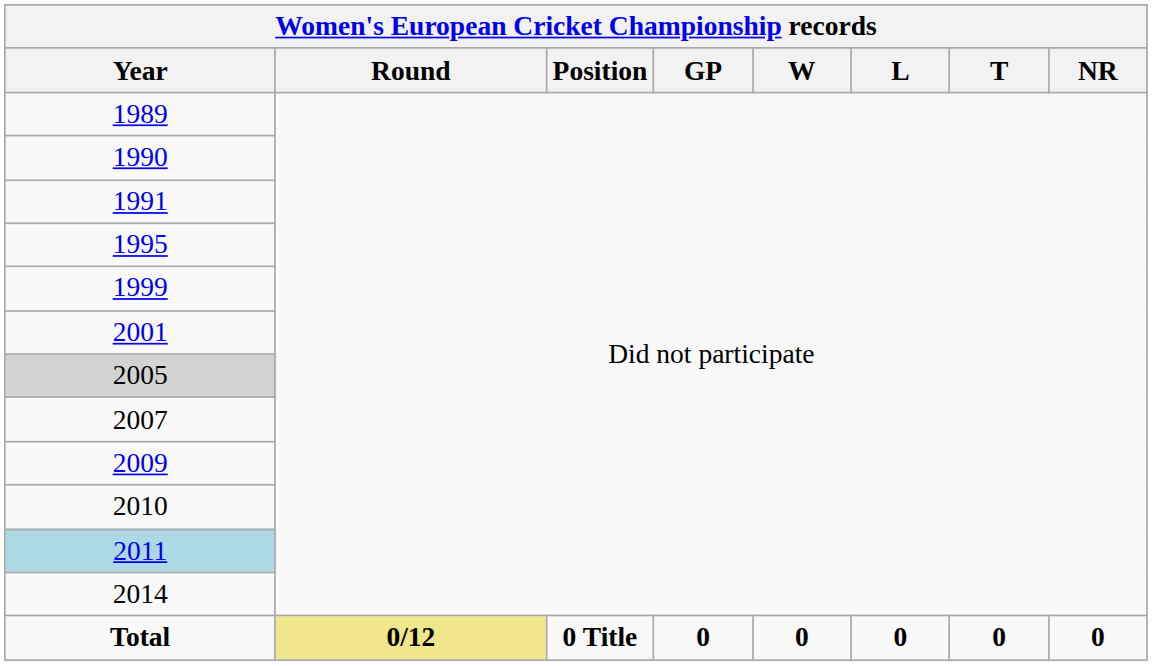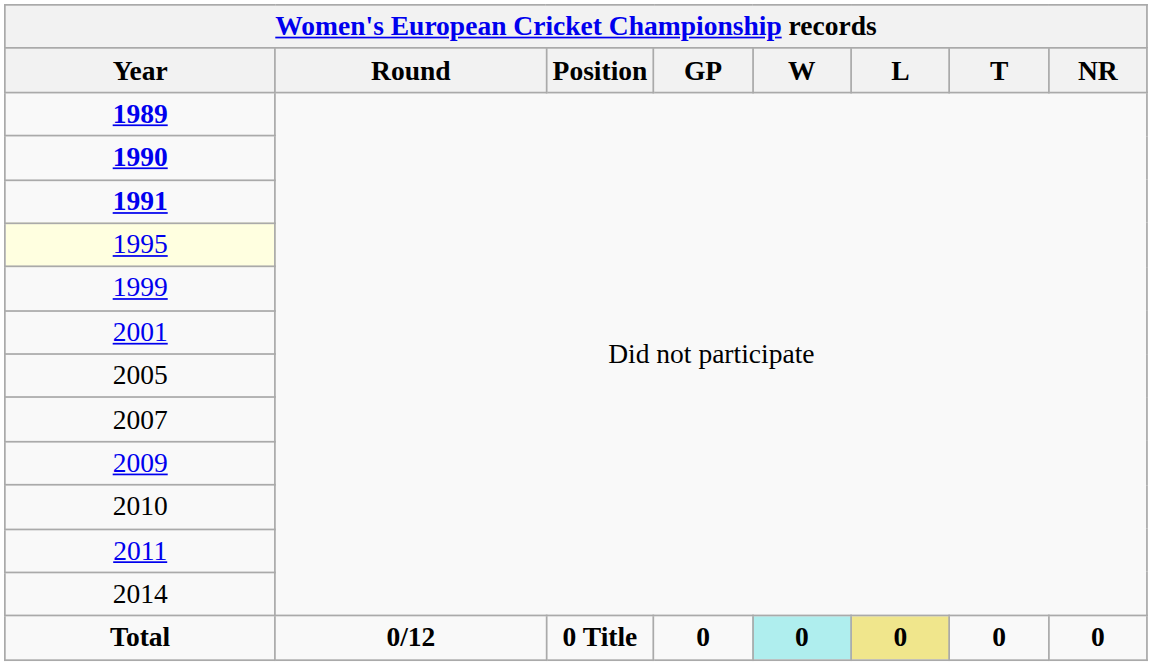(140, 113) normal -> (140, 113) bold
(140, 157) normal -> (140, 157) bold
(140, 200) normal -> (140, 200) bold
(140, 244) no background -> (140, 244) lightyellow background
(140, 375) lightgrey background -> (140, 375) no background
(140, 550) lightblue background -> (140, 550) no background
(411, 637) khaki background -> (411, 637) no background
(802, 637) no background -> (802, 637) paleturquoise background
(900, 637) no background -> (900, 637) khaki background
